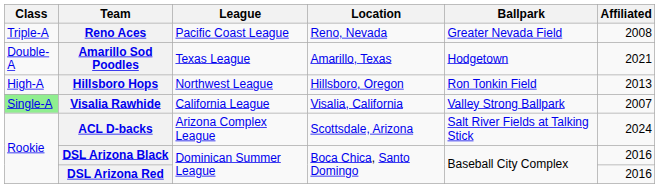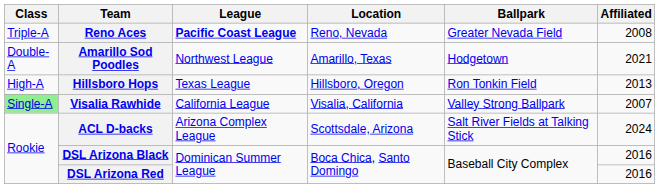(232, 33) normal -> (236, 33) bold
(213, 58) Texas League -> (224, 58) Northwest League
(224, 84) Northwest League -> (213, 84) Texas League
